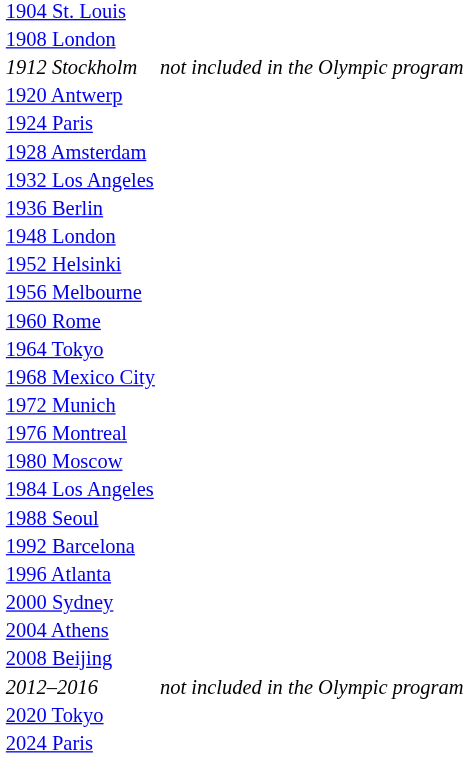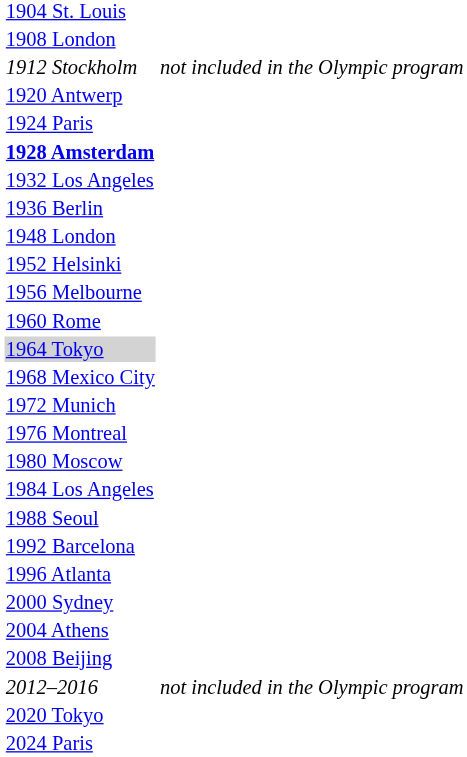(76, 152) normal -> (80, 152) bold
(55, 349) no background -> (55, 349) lightgrey background
